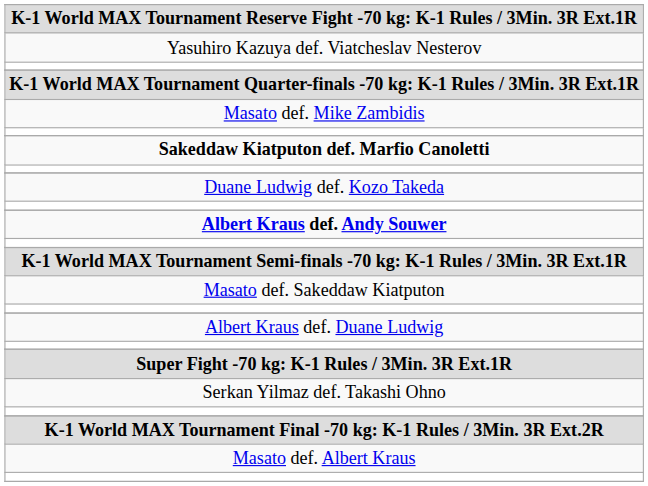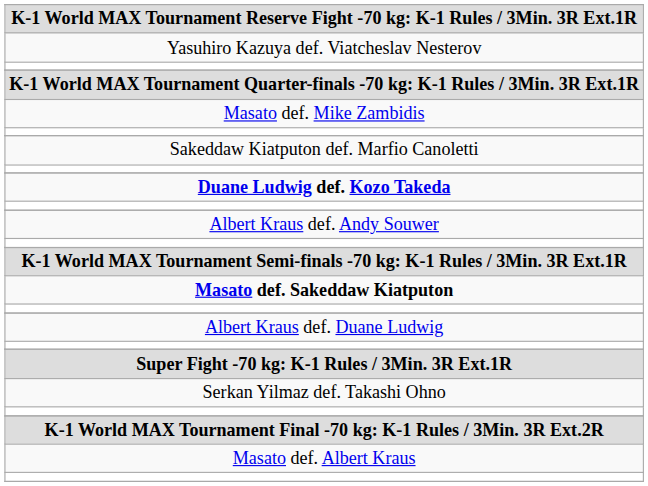(324, 150) bold -> (324, 150) normal
(324, 187) normal -> (324, 187) bold
(324, 224) bold -> (324, 224) normal
(324, 289) normal -> (324, 289) bold
